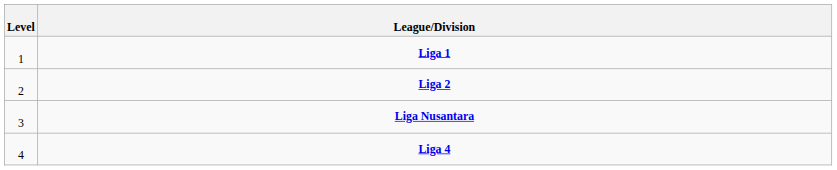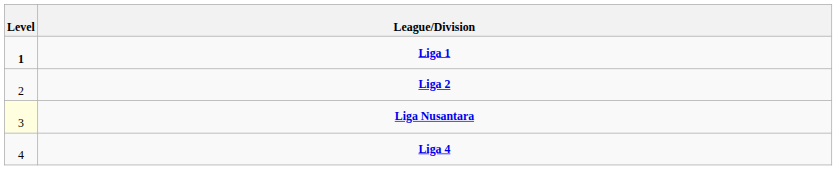(21, 59) normal -> (21, 59) bold
(21, 123) no background -> (21, 123) lightyellow background
